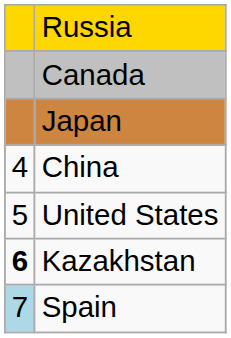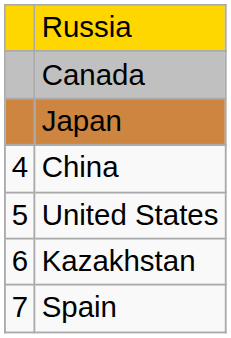(20, 261) bold -> (20, 261) normal
(20, 307) lightblue background -> (20, 307) no background
